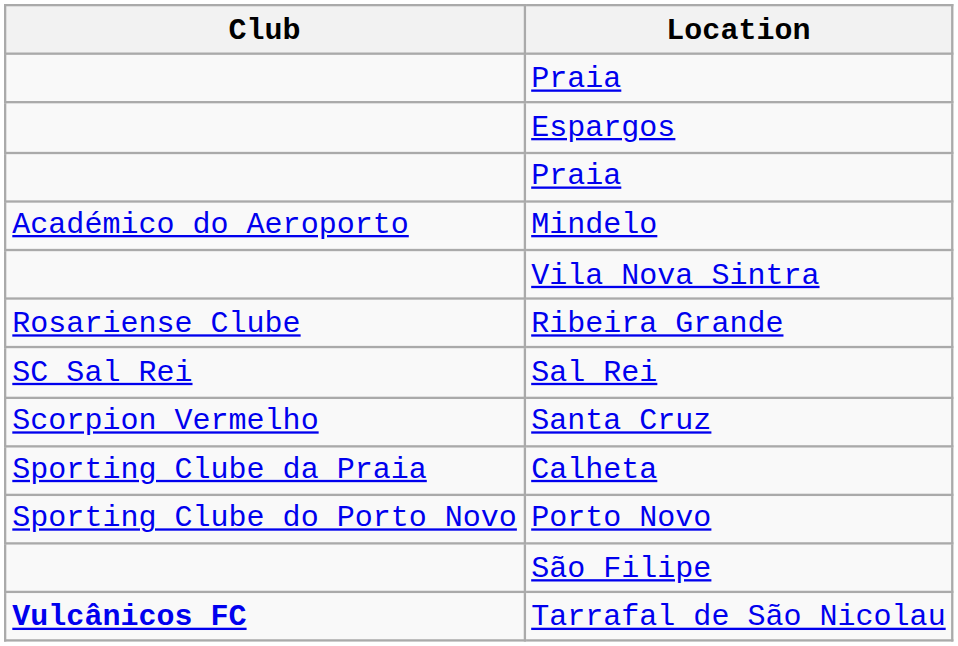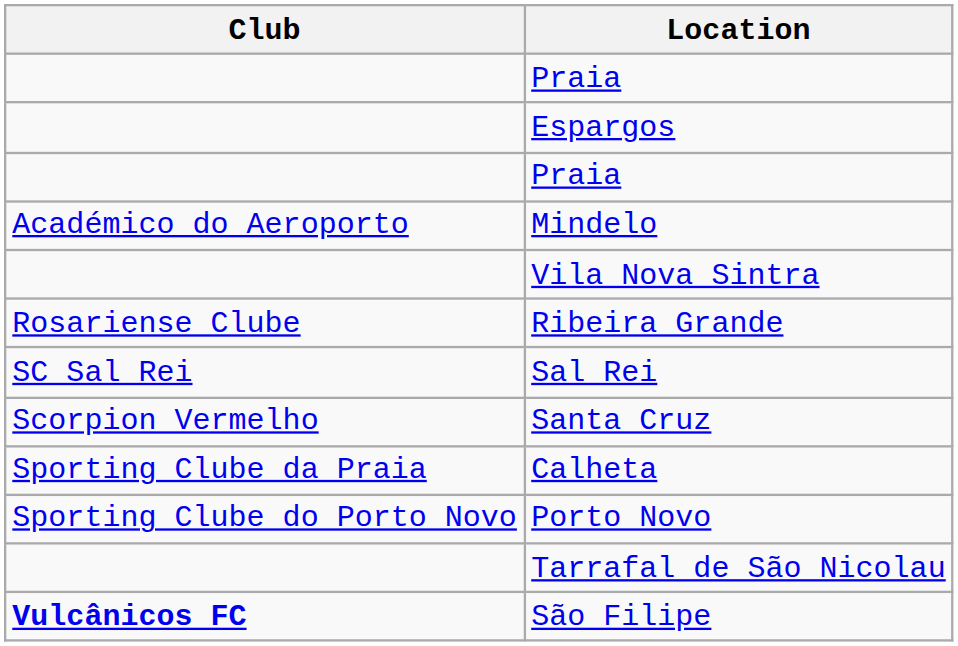(621, 568) São Filipe -> (738, 568) Tarrafal de São Nicolau
(738, 617) Tarrafal de São Nicolau -> (621, 617) São Filipe
